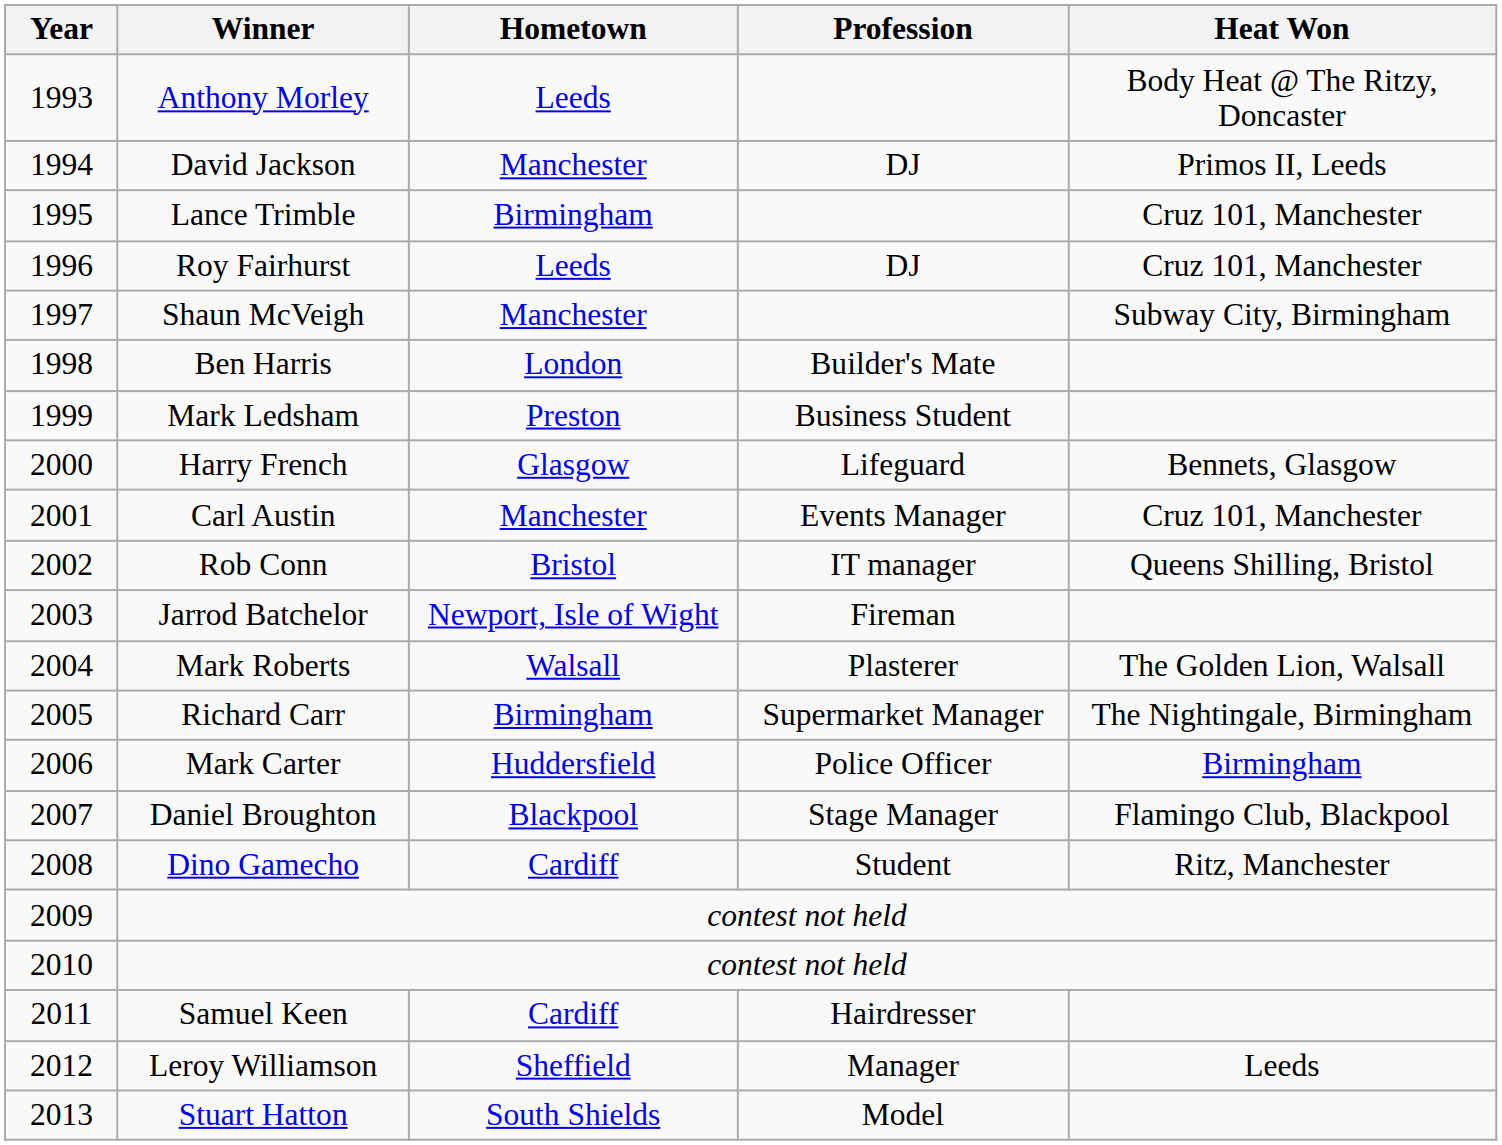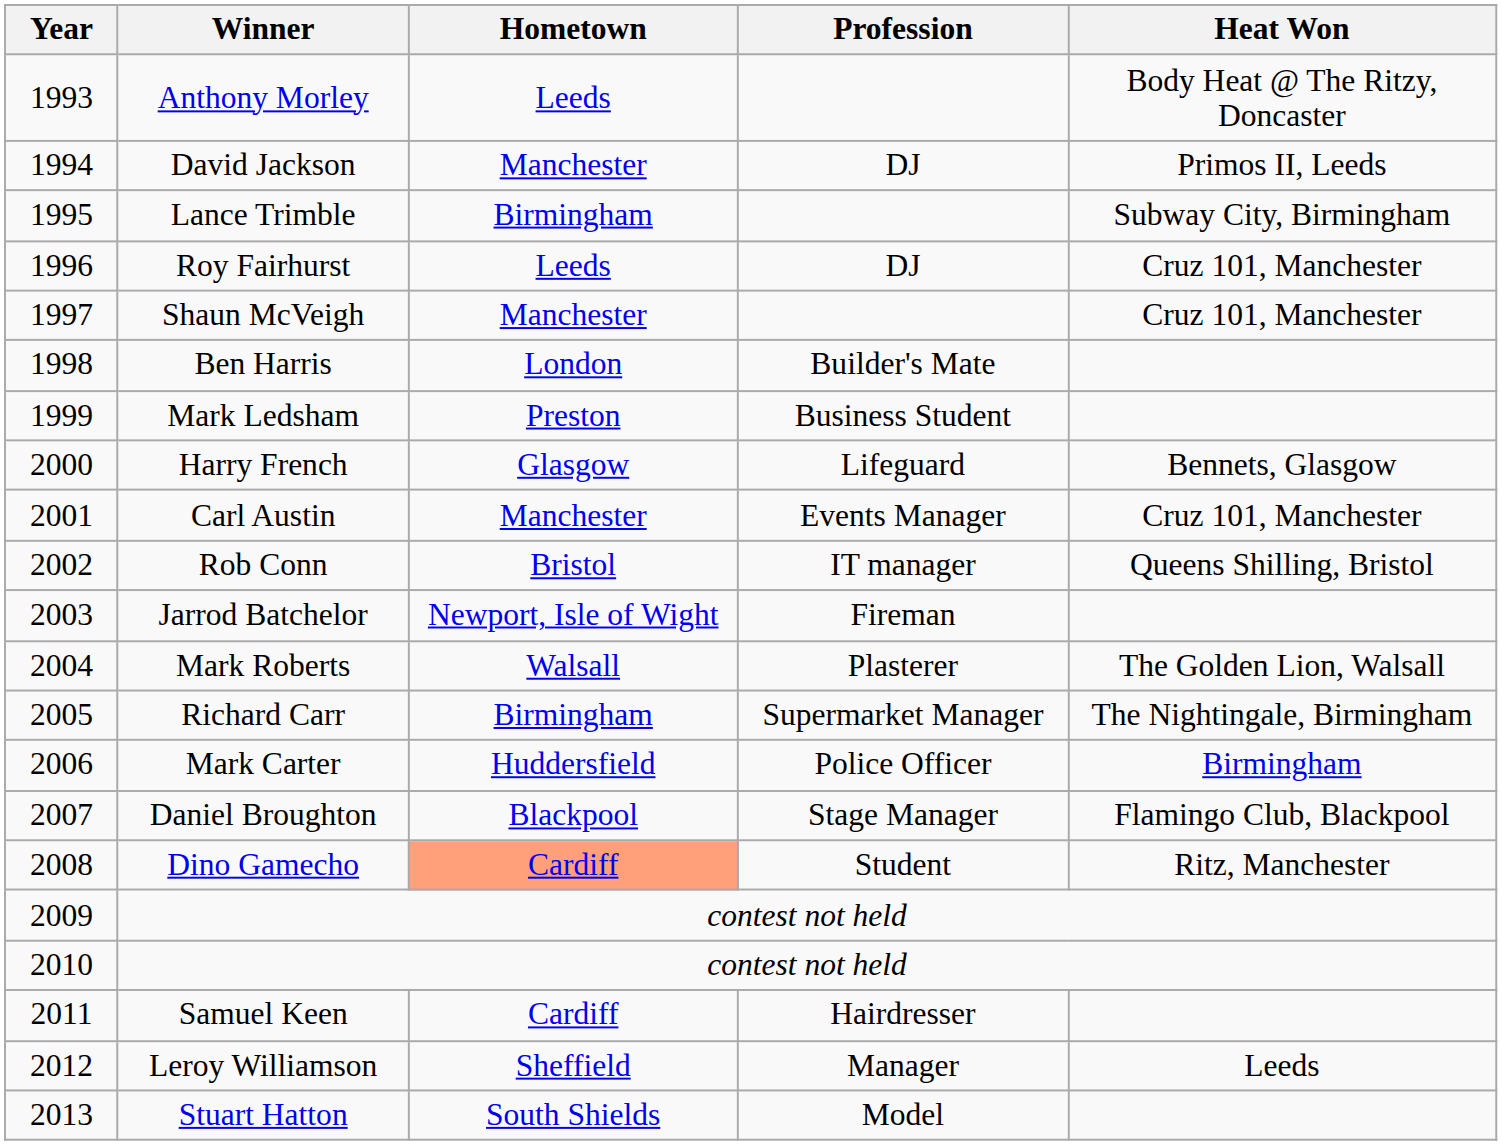(1282, 214) Cruz 101, Manchester -> (1282, 214) Subway City, Birmingham
(1282, 314) Subway City, Birmingham -> (1282, 314) Cruz 101, Manchester
(573, 864) no background -> (573, 864) lightsalmon background
